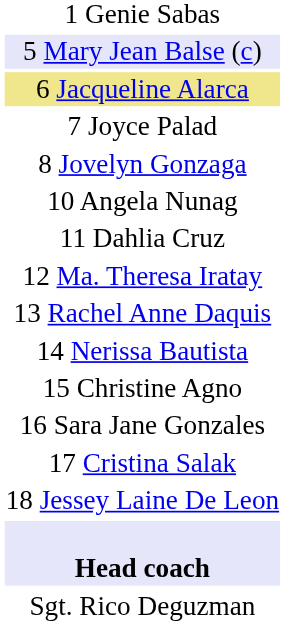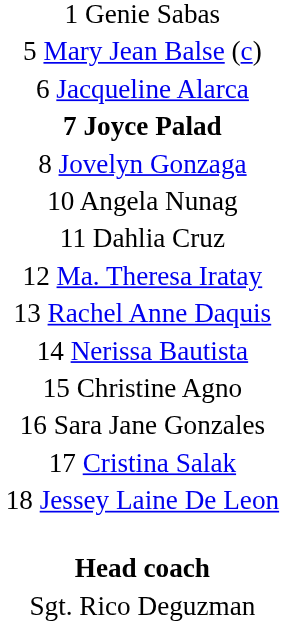(142, 51) lavender background -> (142, 51) no background
(142, 88) khaki background -> (142, 88) no background
(142, 126) normal -> (142, 126) bold
(142, 568) lavender background -> (142, 568) no background
